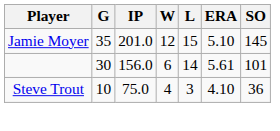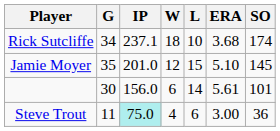+ row: (51, 41)
(103, 89) 10 -> (108, 114) 11
(135, 89) no background -> (140, 114) paleturquoise background
(190, 89) 3 -> (195, 114) 6
(221, 89) 4.10 -> (226, 114) 3.00
